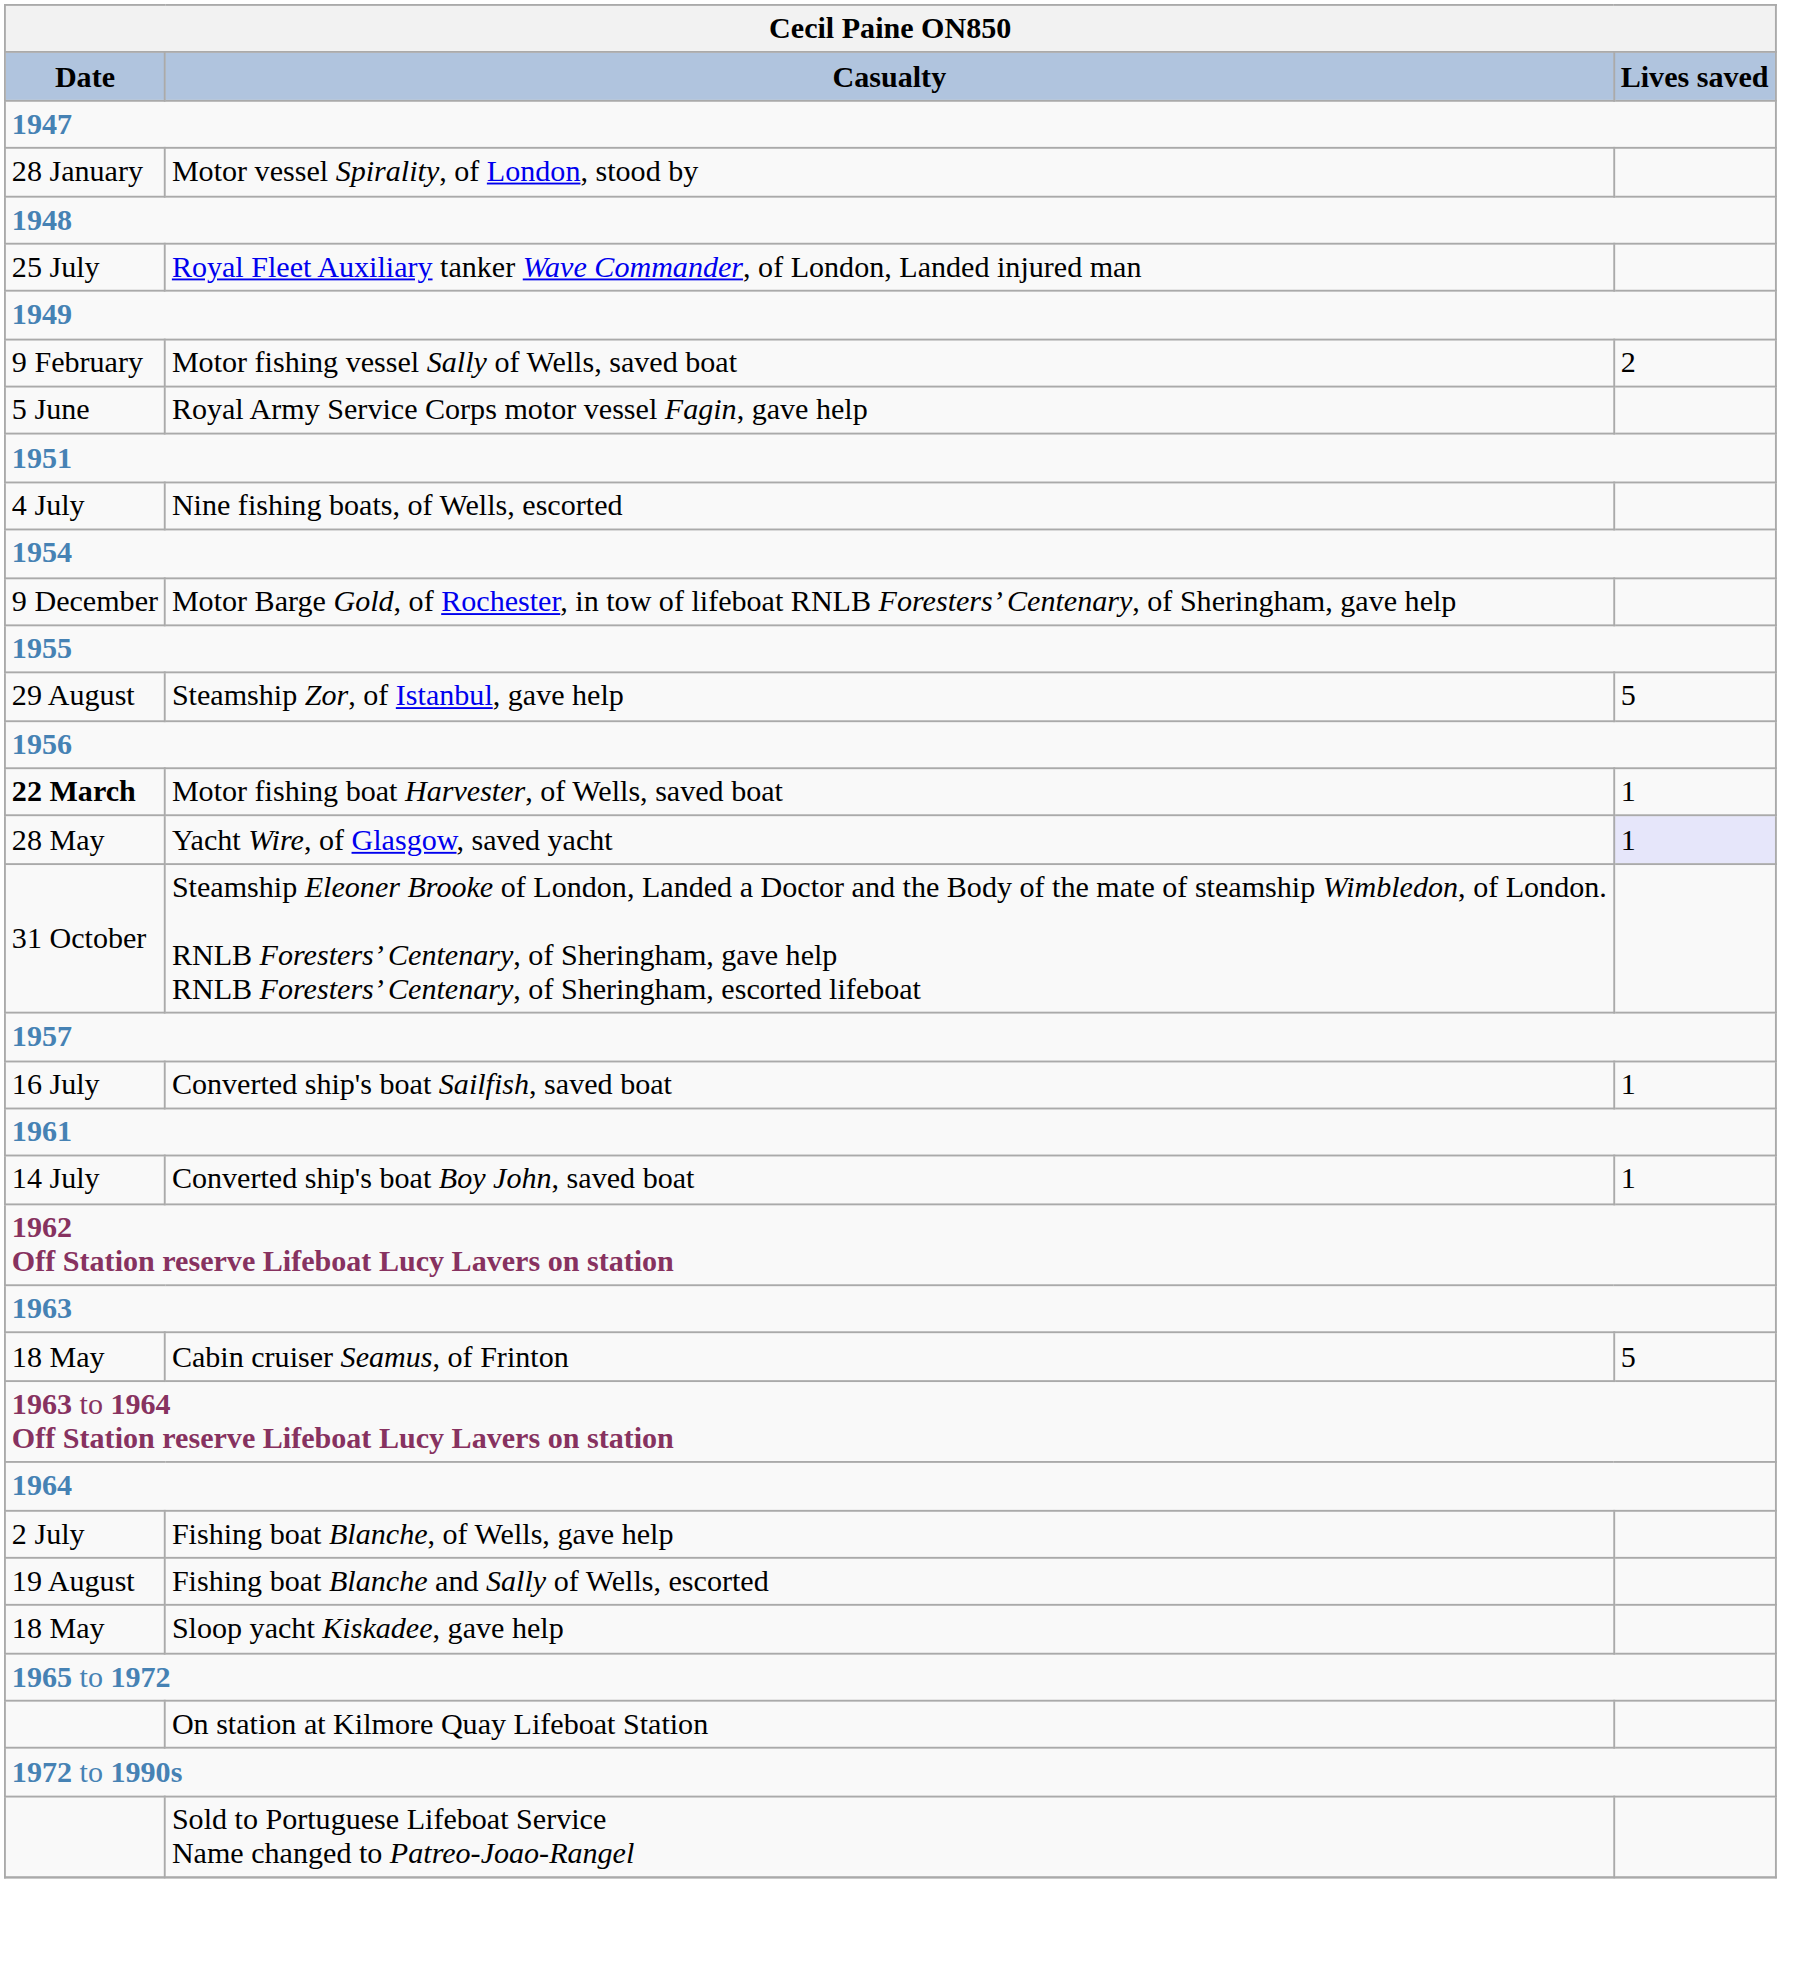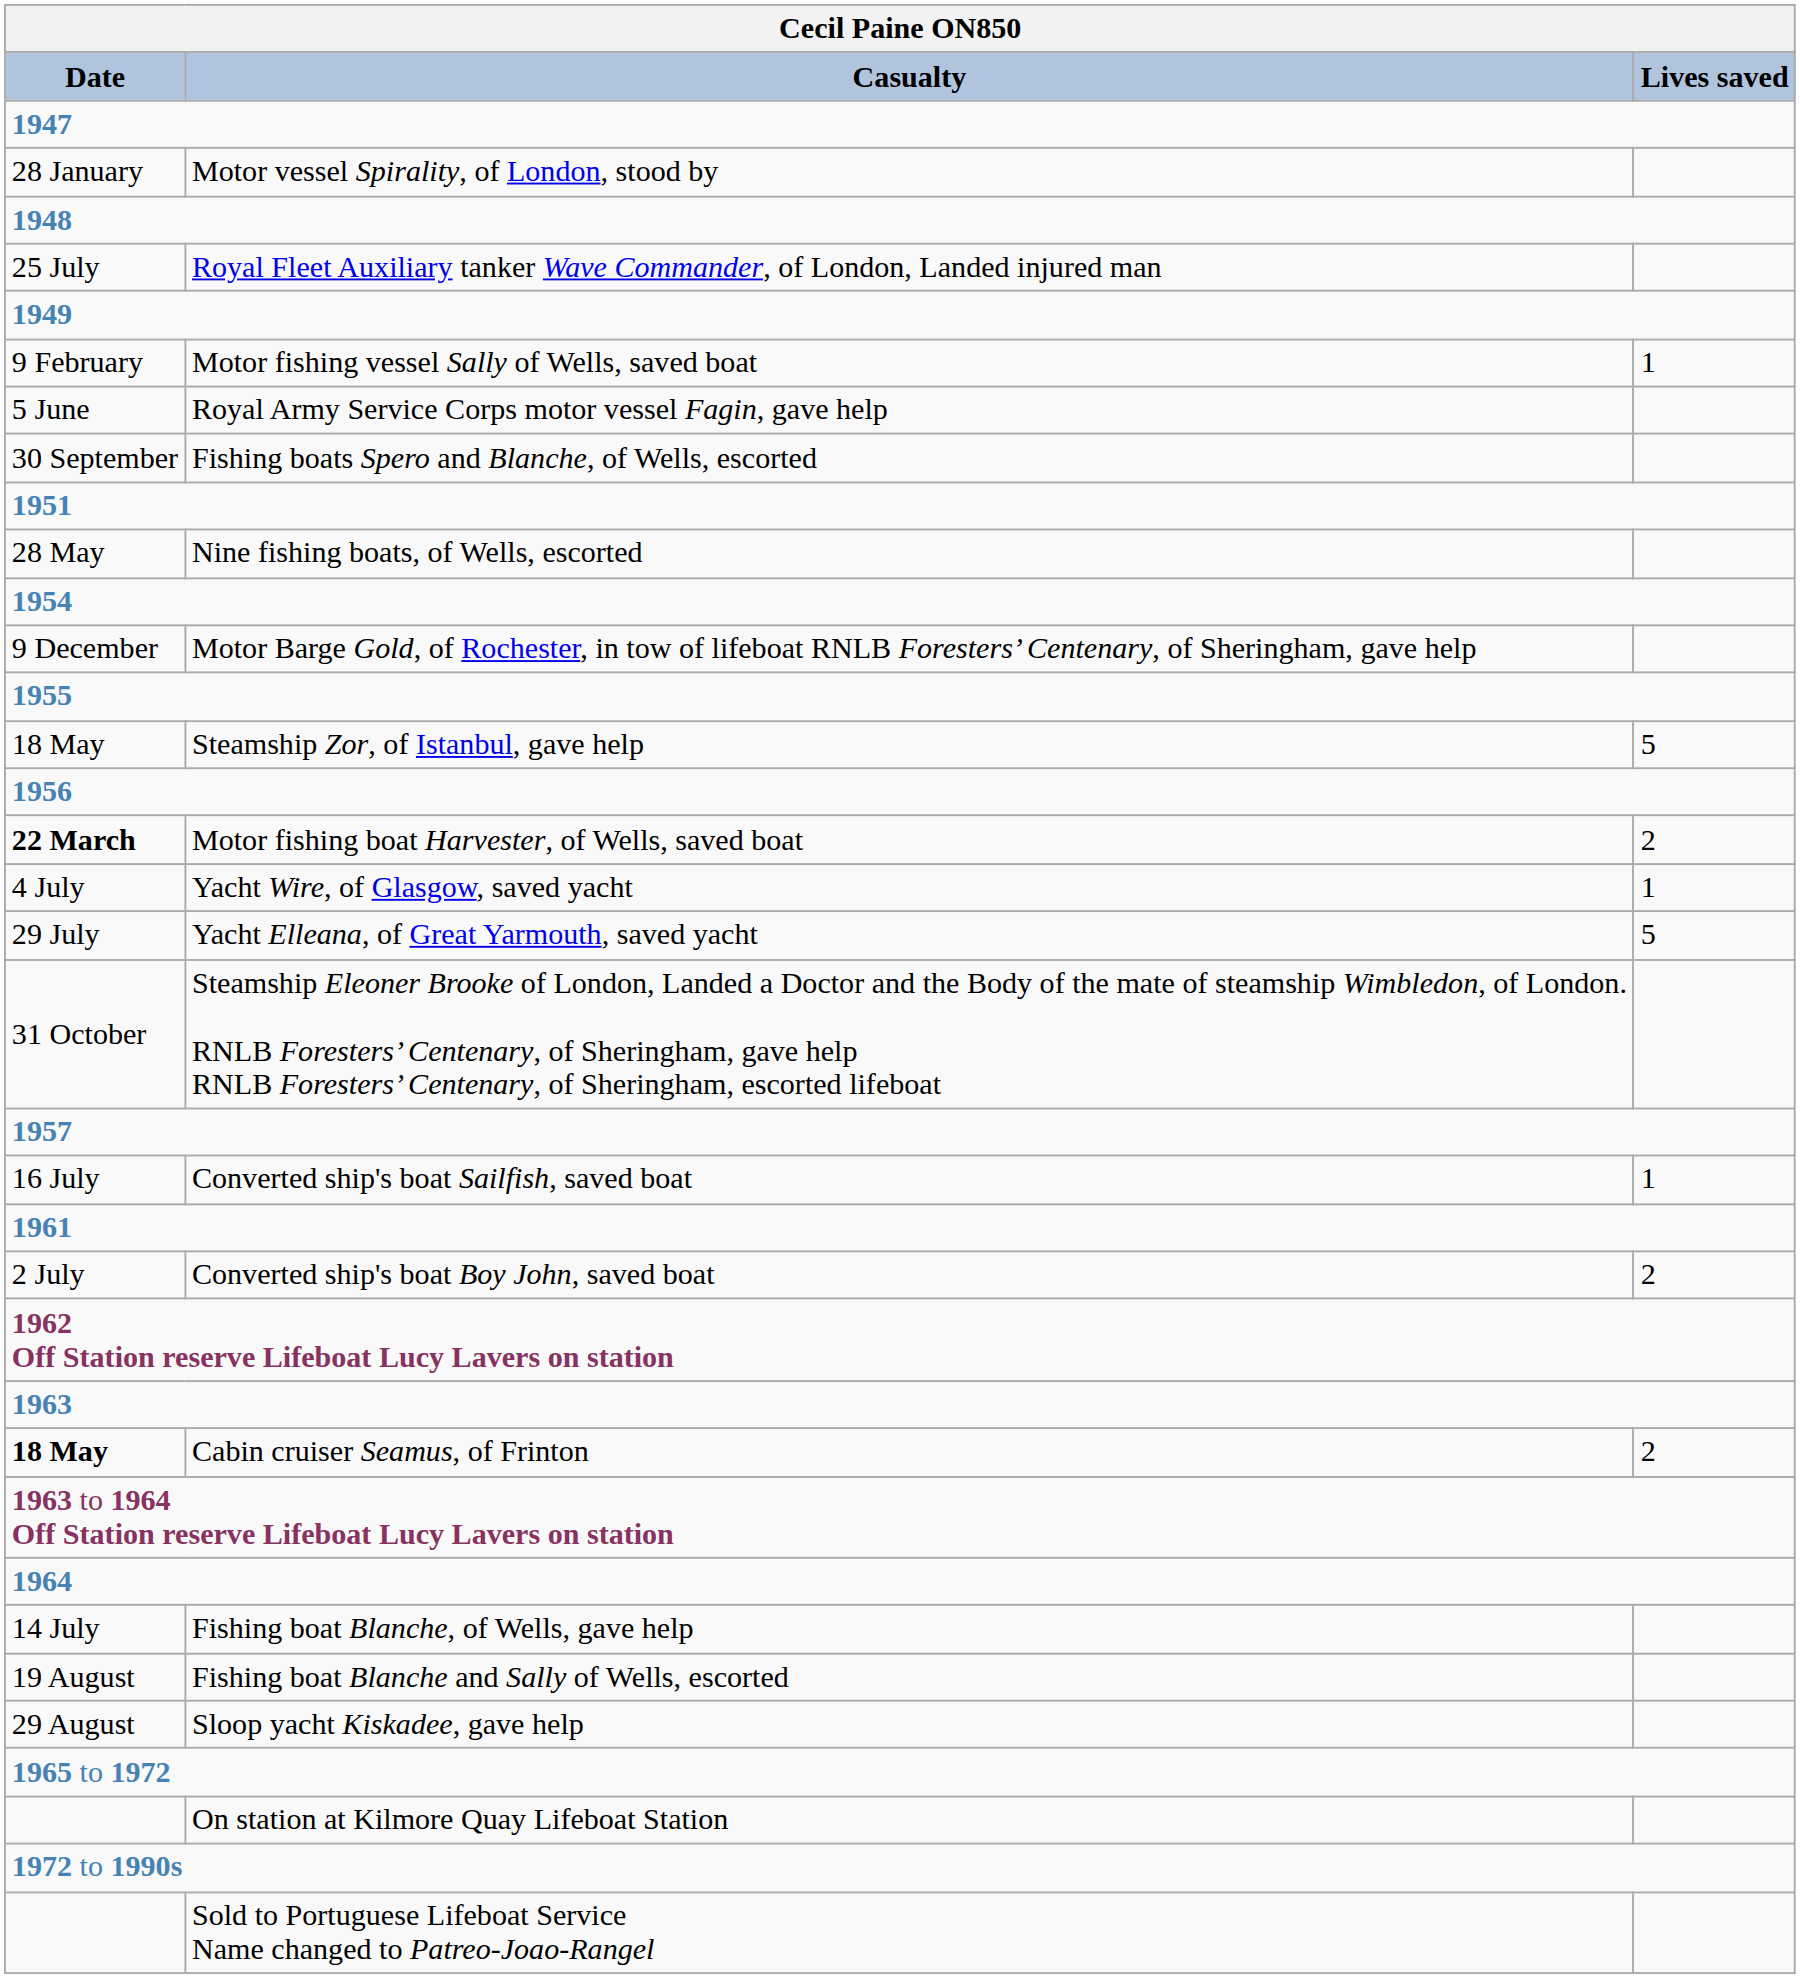(1628, 362) 2 -> (1648, 362) 1
+ row: (504, 457)
(48, 505) 4 July -> (58, 553) 28 May
(73, 696) 29 August -> (58, 743) 18 May
(1628, 791) 1 -> (1648, 839) 2
(58, 839) 28 May -> (48, 887) 4 July
(1628, 839) lavender background -> (1648, 887) no background
+ row: (475, 934)
(56, 1179) 14 July -> (48, 1274) 2 July
(1628, 1179) 1 -> (1648, 1274) 2
(58, 1356) normal -> (60, 1451) bold
(1628, 1356) 5 -> (1648, 1451) 2
(48, 1533) 2 July -> (56, 1628) 14 July
(58, 1628) 18 May -> (73, 1724) 29 August
